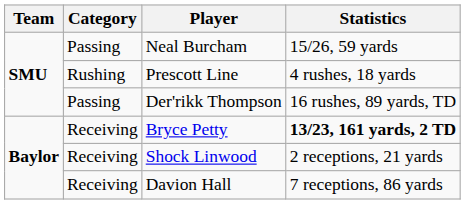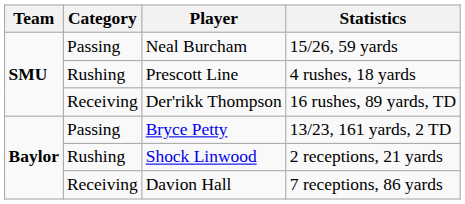(94, 101) Passing -> (102, 101) Receiving
(102, 129) Receiving -> (94, 129) Passing
(373, 129) bold -> (371, 129) normal
(102, 157) Receiving -> (96, 157) Rushing
